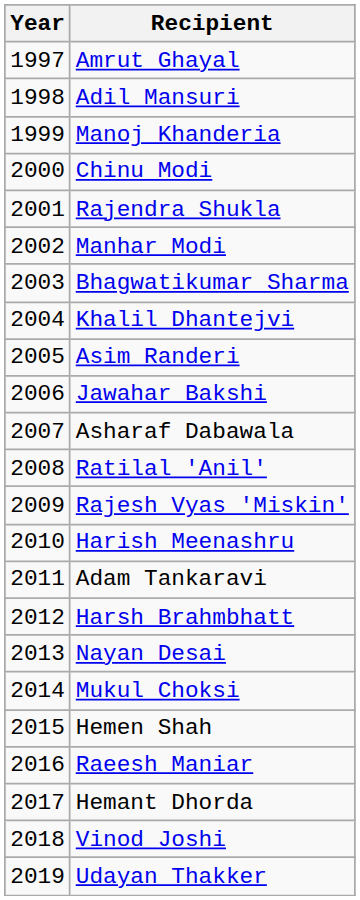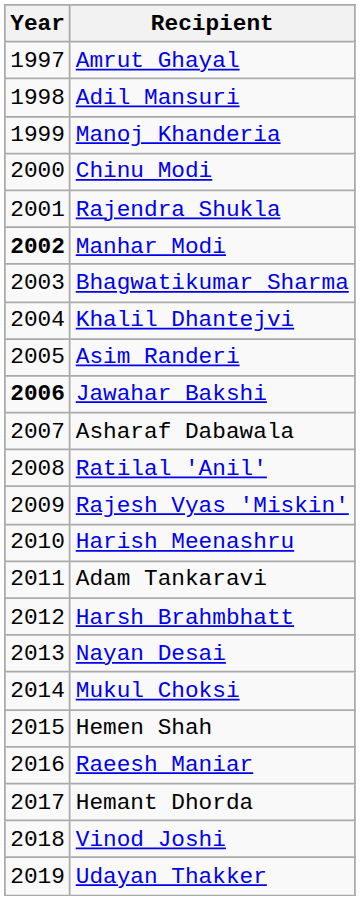(38, 246) normal -> (38, 246) bold
(38, 394) normal -> (38, 394) bold
